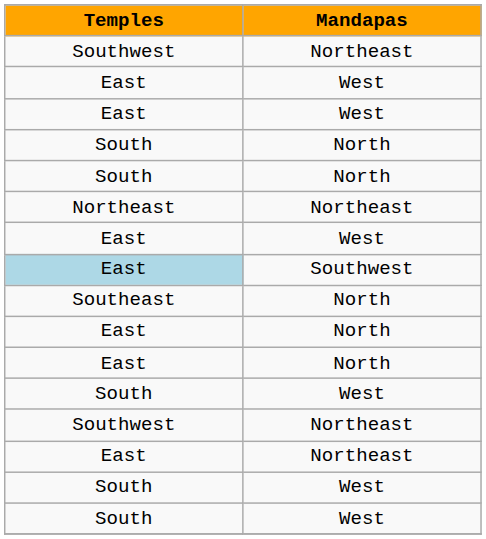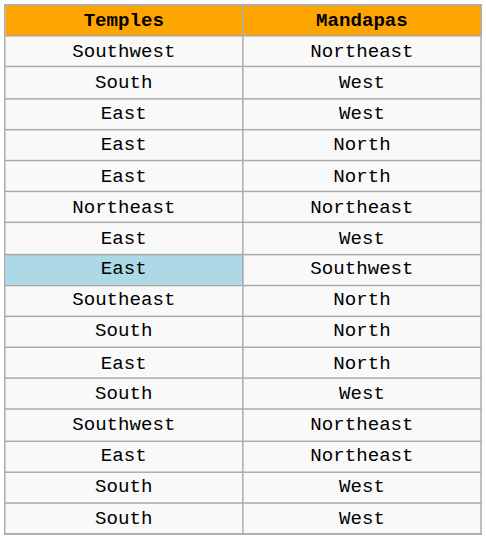(124, 83) East -> (124, 83) South
(124, 145) South -> (124, 145) East
(124, 176) South -> (124, 176) East
(124, 332) East -> (124, 332) South
